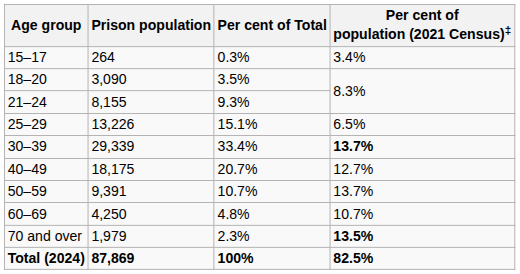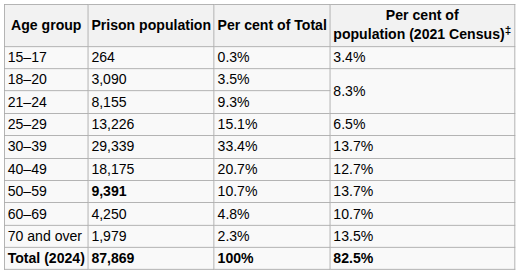(353, 146) bold -> (353, 146) normal
(109, 191) normal -> (109, 191) bold
(353, 236) bold -> (353, 236) normal
